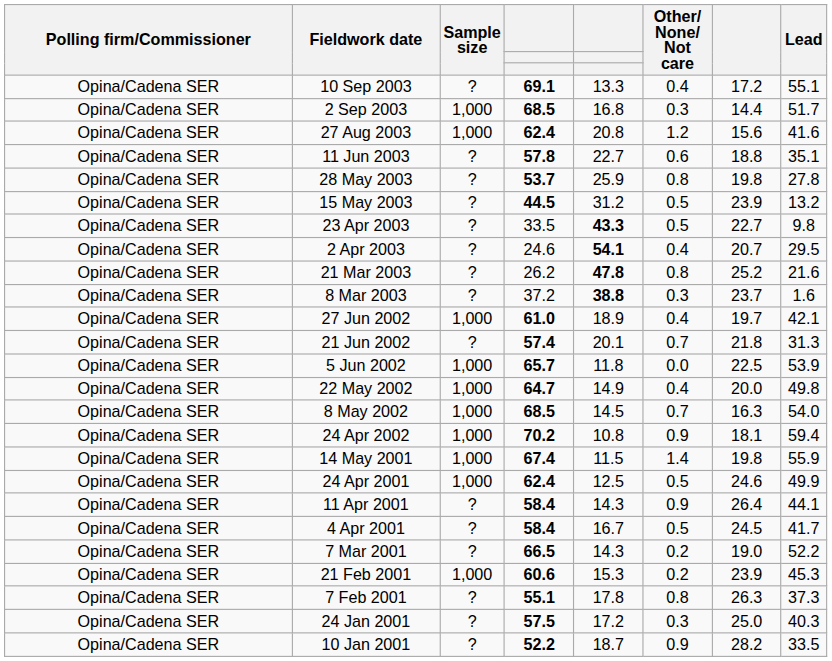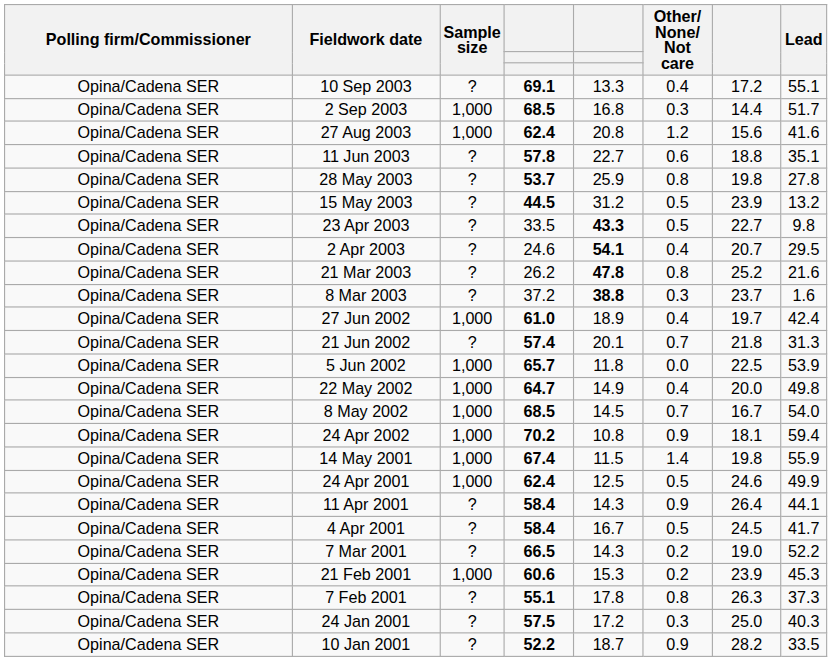(804, 319) 42.1 -> (804, 319) 42.4
(747, 412) 16.3 -> (747, 412) 16.7
